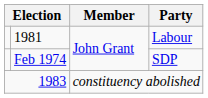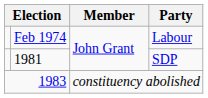(28, 37) 1981 -> (40, 37) Feb 1974
(40, 59) Feb 1974 -> (28, 59) 1981
